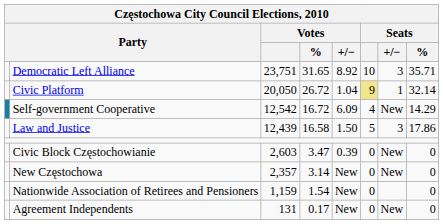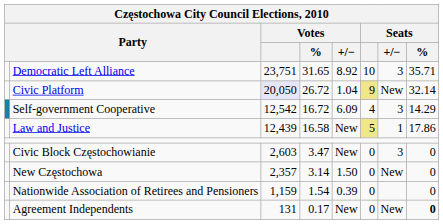(280, 90) no background -> (280, 90) lavender background
(400, 90) 1 -> (392, 90) New
(392, 109) New -> (400, 109) 3
(347, 128) 1.50 -> (346, 128) New
(372, 128) no background -> (372, 128) khaki background
(400, 128) 3 -> (400, 128) 1
(347, 152) 0.39 -> (346, 152) New
(392, 152) New -> (400, 152) 3
(346, 171) New -> (347, 171) 1.50
(346, 190) New -> (347, 190) 0.39
(433, 209) normal -> (433, 209) bold
